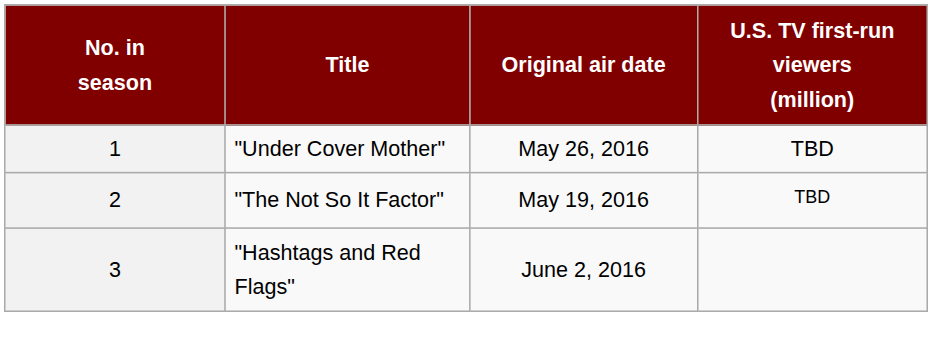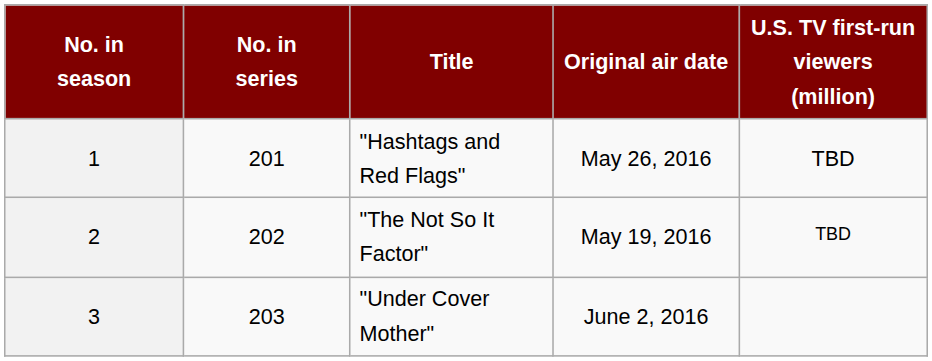+ column: (267, 61)
(340, 148) "Under Cover Mother" -> (430, 158) "Hashtags and Red Flags"
(328, 269) "Hashtags and Red Flags" -> (424, 316) "Under Cover Mother"
